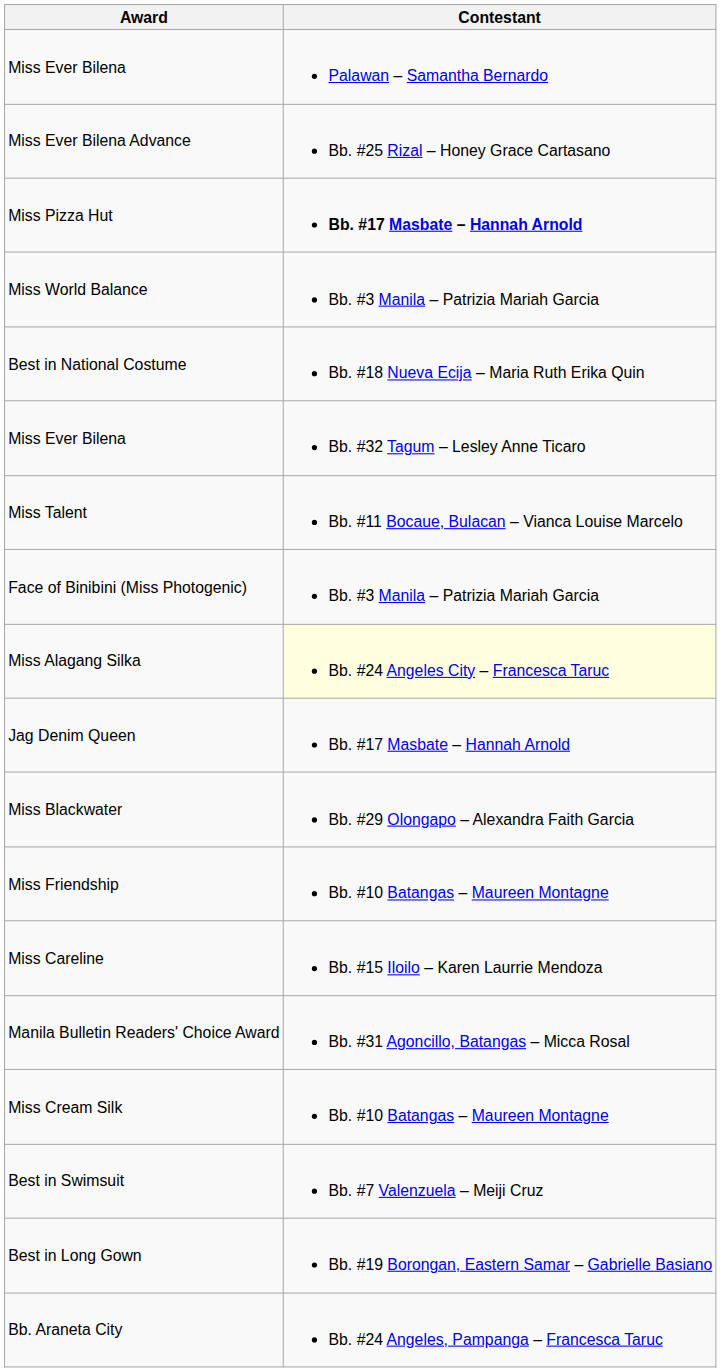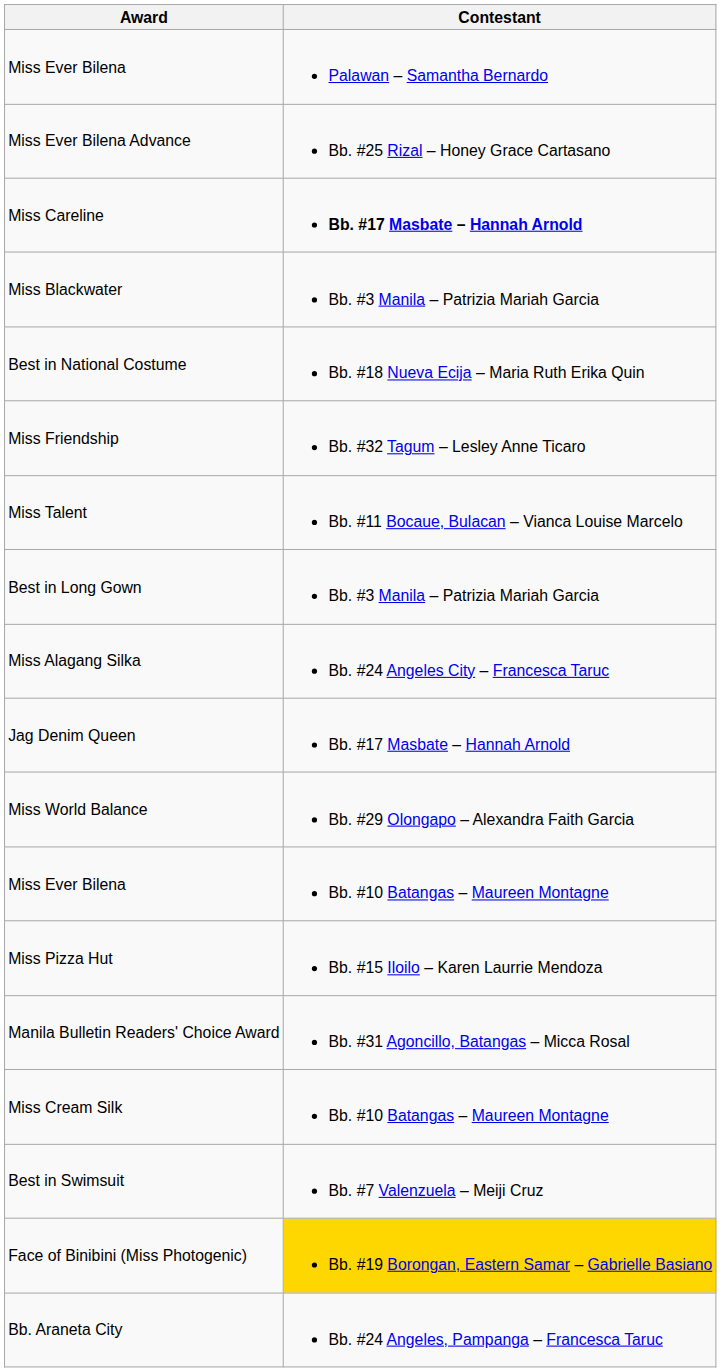(60, 215) Miss Pizza Hut -> (56, 215) Miss Careline
(78, 290) Miss World Balance -> (65, 290) Miss Blackwater
(67, 438) Miss Ever Bilena -> (63, 438) Miss Friendship
(128, 587) Face of Binibini (Miss Photogenic) -> (75, 587) Best in Long Gown
(500, 670) lightyellow background -> (500, 670) no background
(65, 810) Miss Blackwater -> (78, 810) Miss World Balance
(63, 884) Miss Friendship -> (67, 884) Miss Ever Bilena
(56, 958) Miss Careline -> (60, 958) Miss Pizza Hut
(75, 1256) Best in Long Gown -> (128, 1256) Face of Binibini (Miss Photogenic)
(500, 1264) no background -> (500, 1264) gold background
